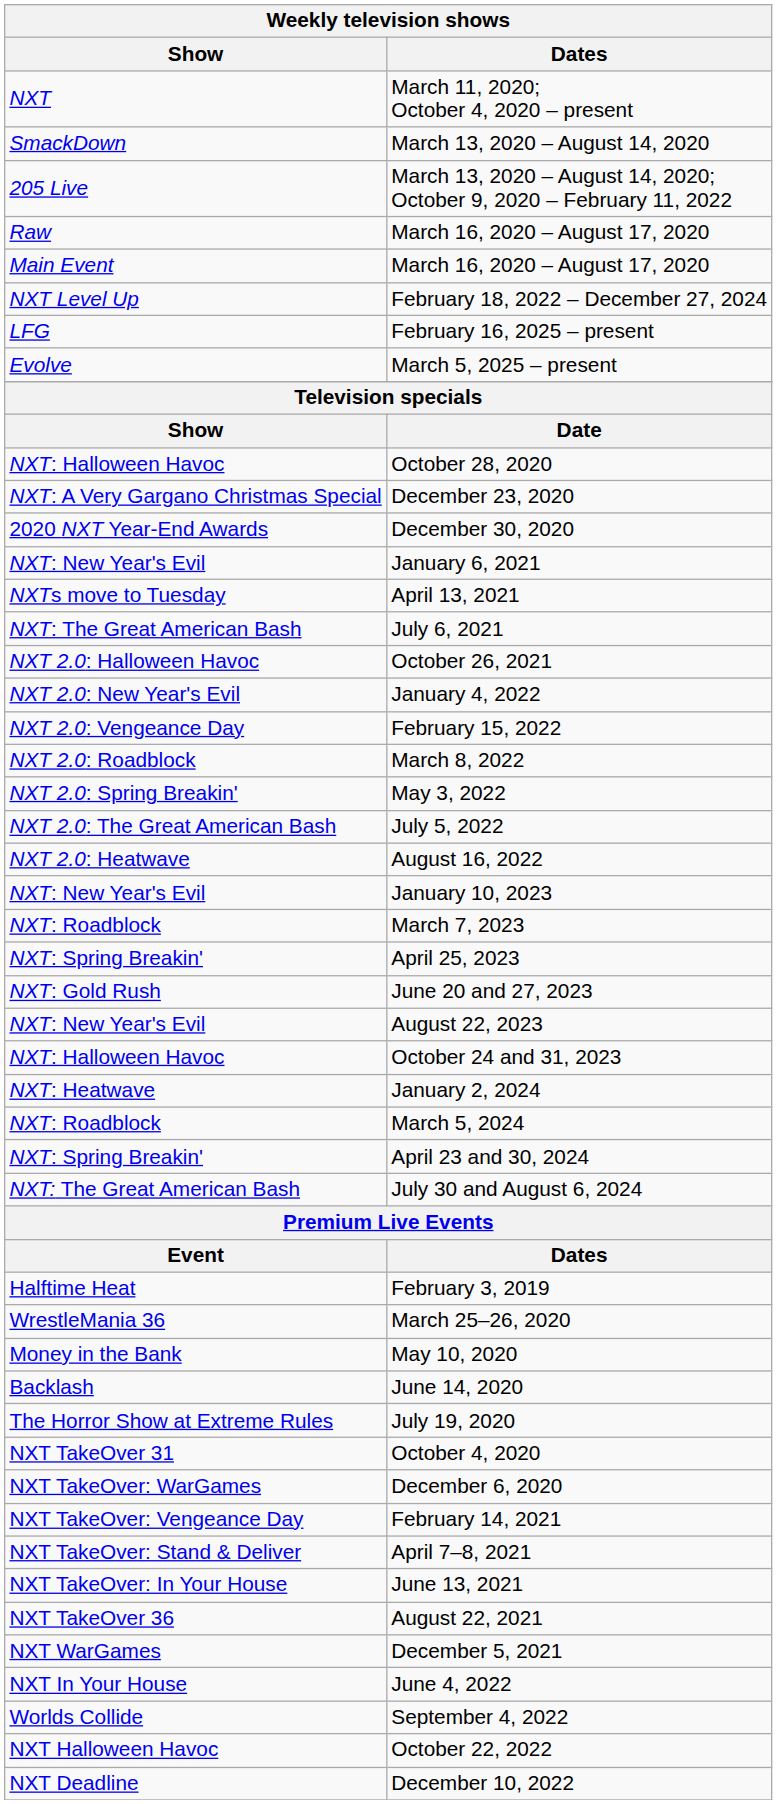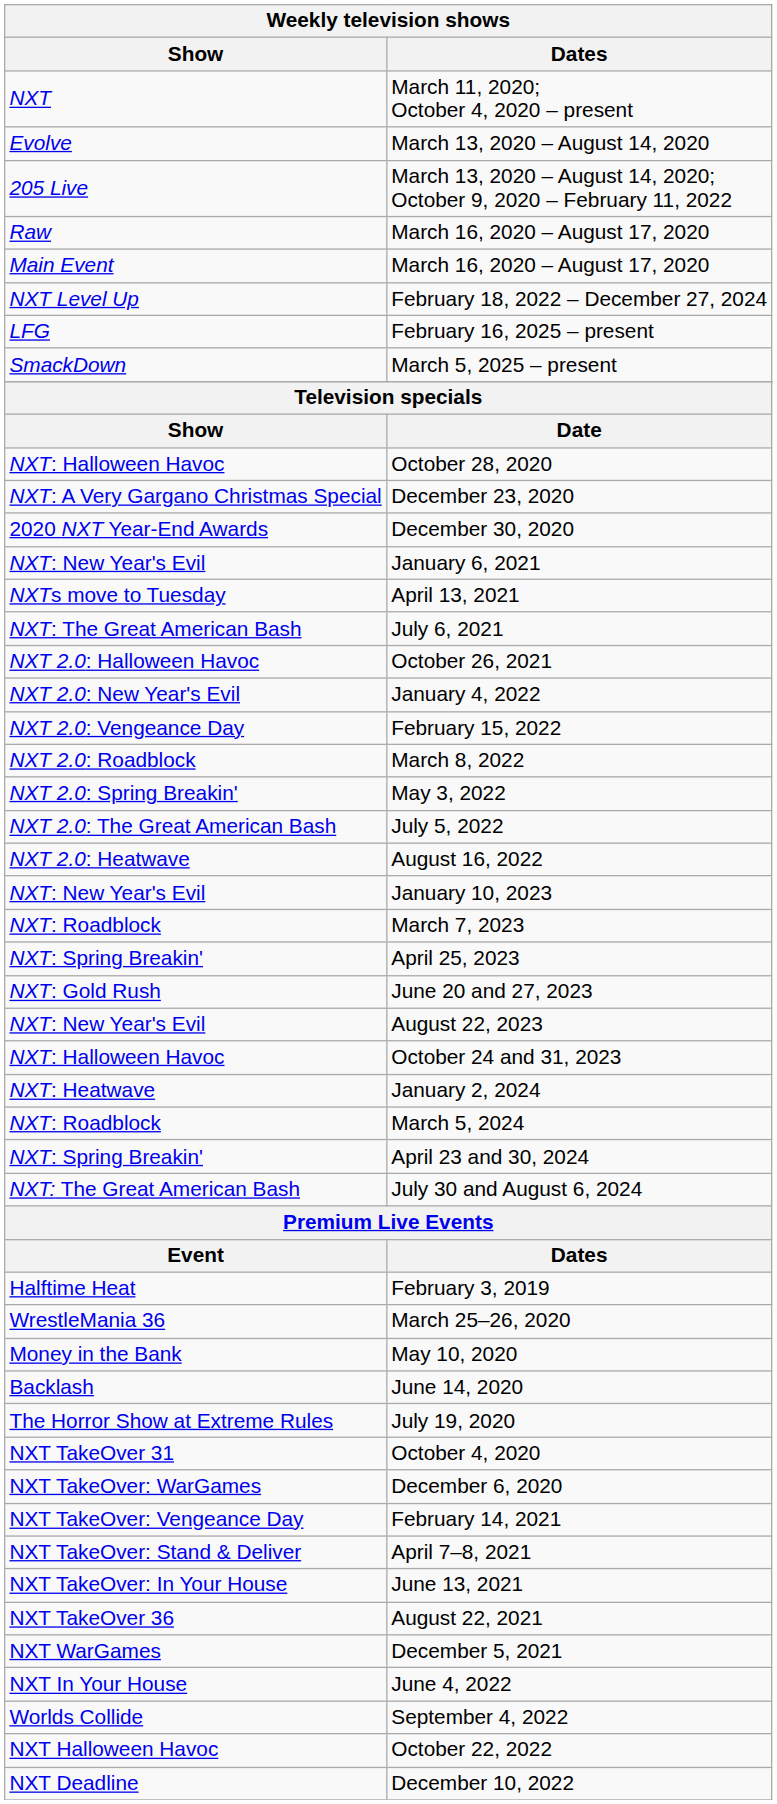(68, 143) SmackDown -> (41, 143) Evolve
(41, 364) Evolve -> (68, 364) SmackDown
